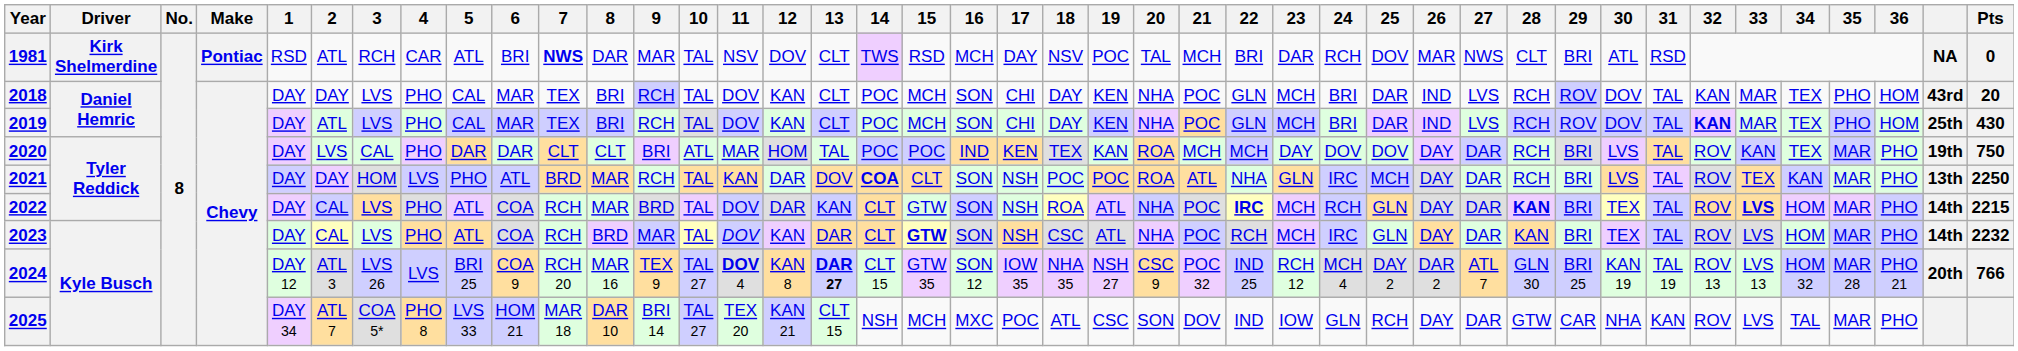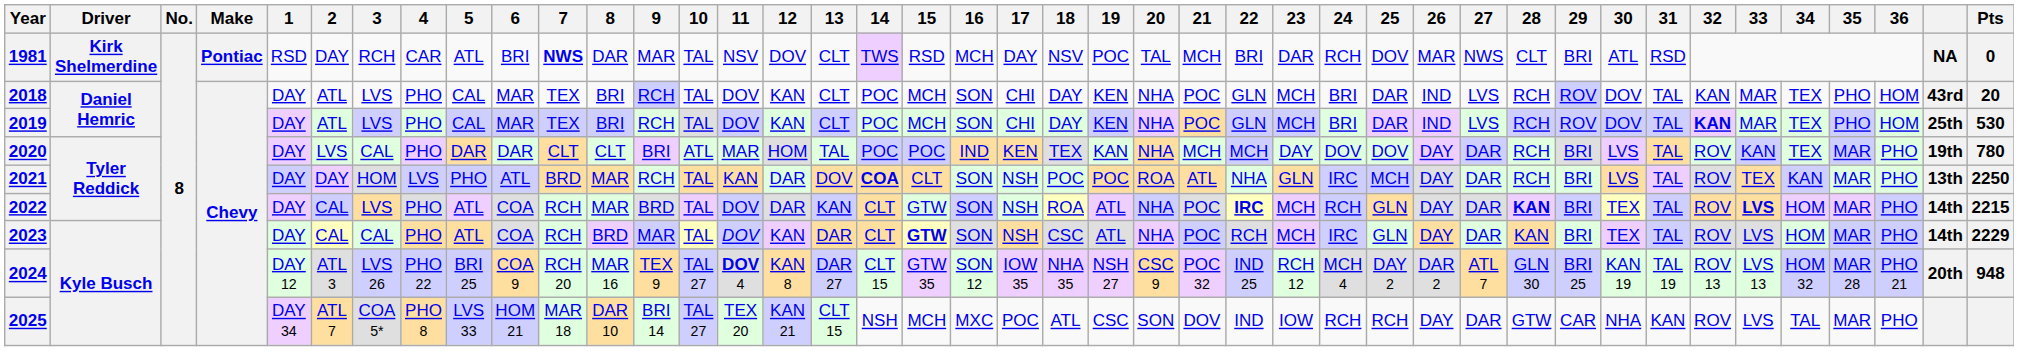(332, 57) ATL -> (332, 57) DAY
(332, 95) DAY -> (332, 95) ATL
(1991, 123) 430 -> (1991, 123) 530
(1156, 151) ROA -> (1156, 151) NHA
(1991, 151) 750 -> (1991, 151) 780
(377, 235) LVS -> (377, 235) CAL
(1991, 235) 2232 -> (1991, 235) 2229
(423, 273) LVS -> (423, 273) PHO 22
(834, 273) bold -> (834, 273) normal
(1991, 273) 766 -> (1991, 273) 948
(1343, 321) GLN -> (1343, 321) RCH
